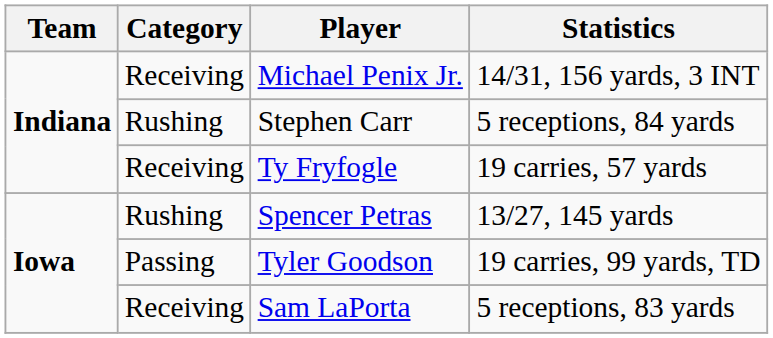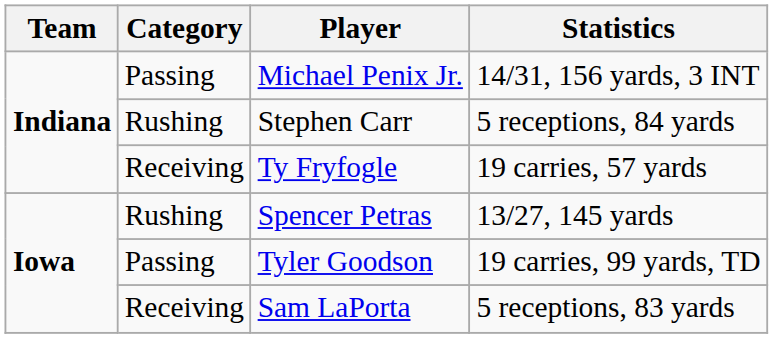(184, 74) Receiving -> (170, 74) Passing
